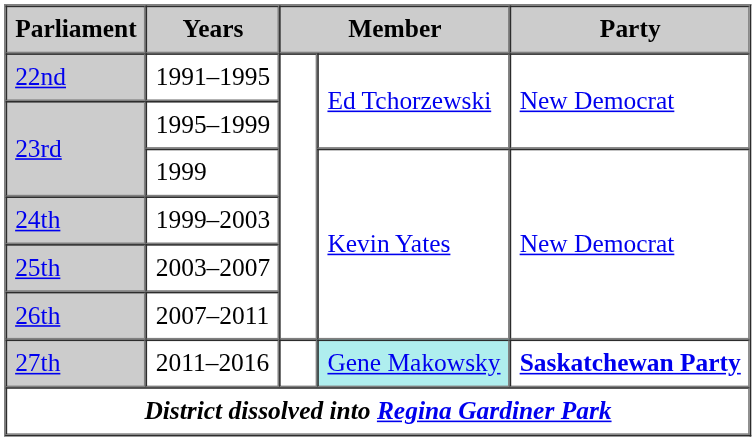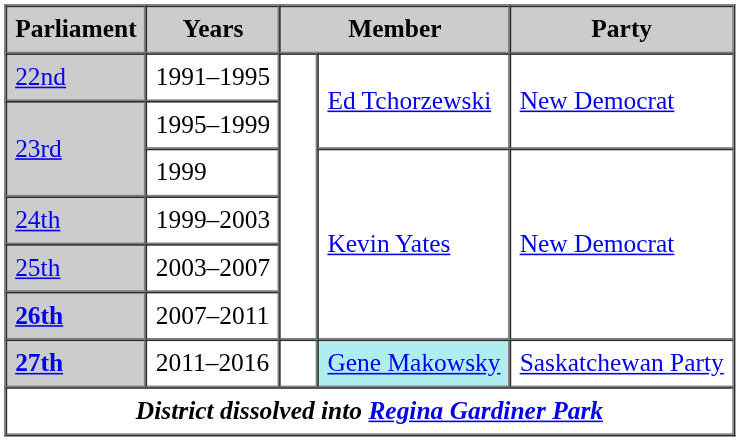(38, 315) normal -> (39, 315) bold
(38, 363) normal -> (39, 363) bold
(630, 363) bold -> (622, 363) normal
